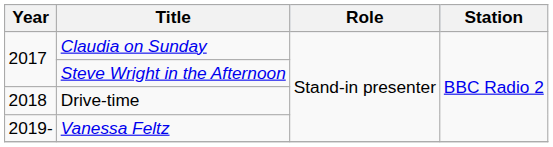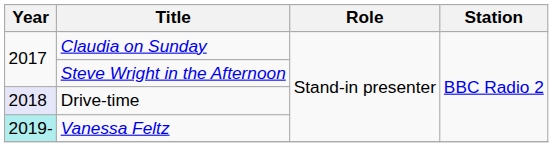(28, 100) no background -> (28, 100) lavender background
(31, 127) no background -> (31, 127) paleturquoise background
